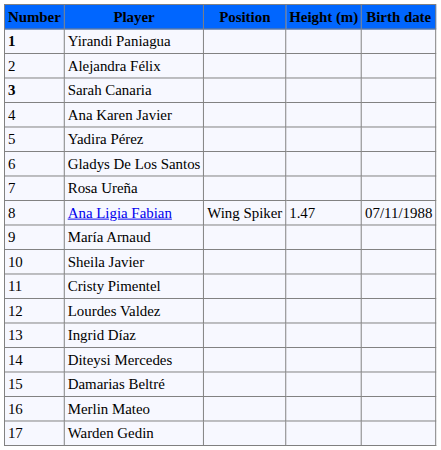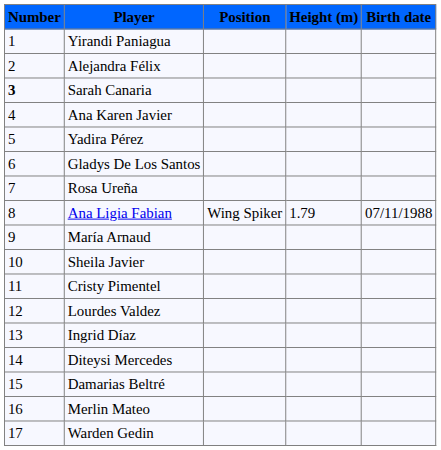(12, 41) bold -> (12, 41) normal
(302, 212) 1.47 -> (302, 212) 1.79
